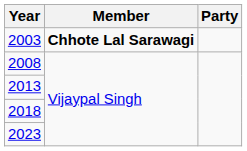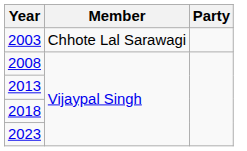(121, 39) bold -> (117, 39) normal
